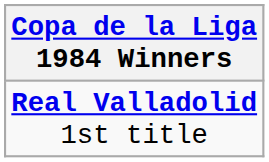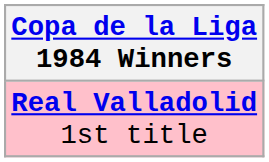(134, 119) no background -> (134, 119) pink background
